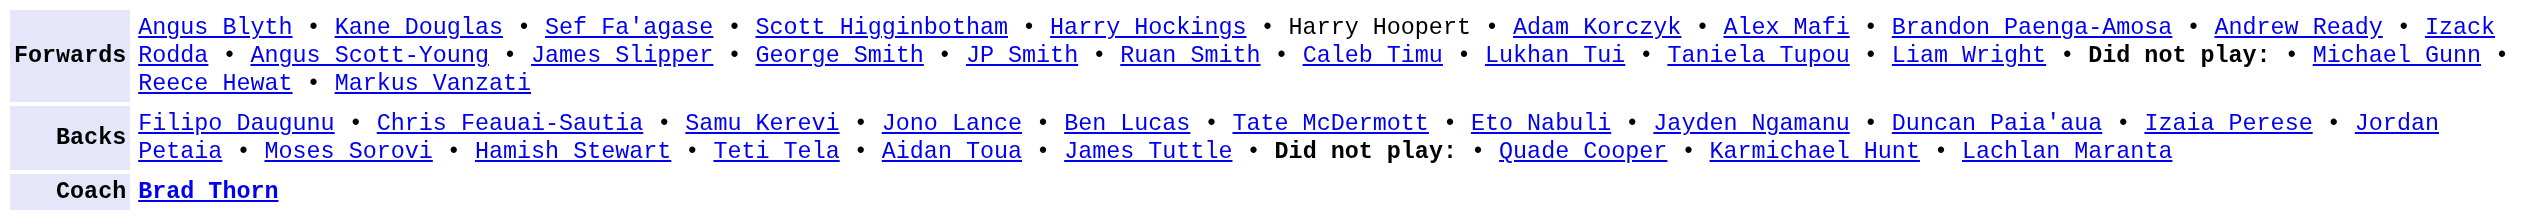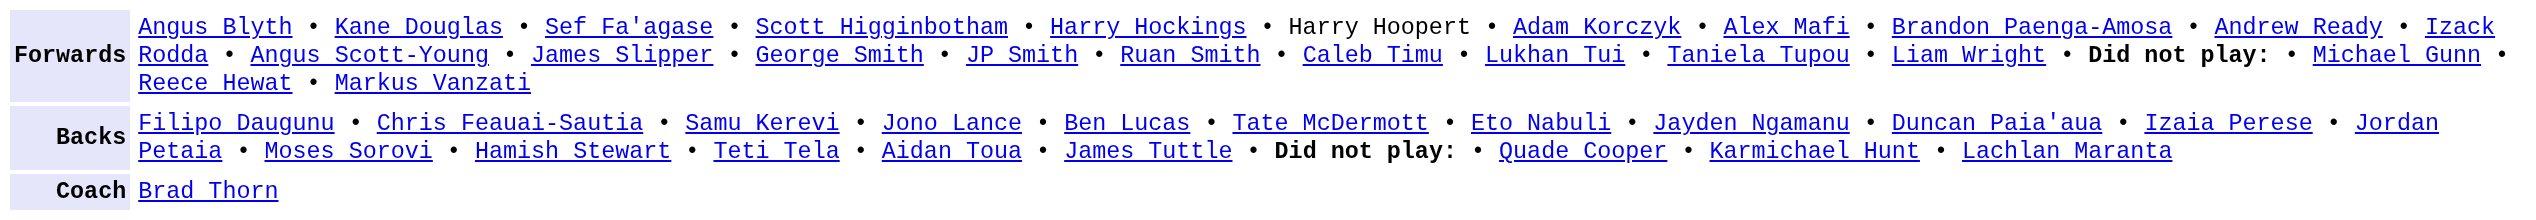(208, 192) bold -> (208, 192) normal
